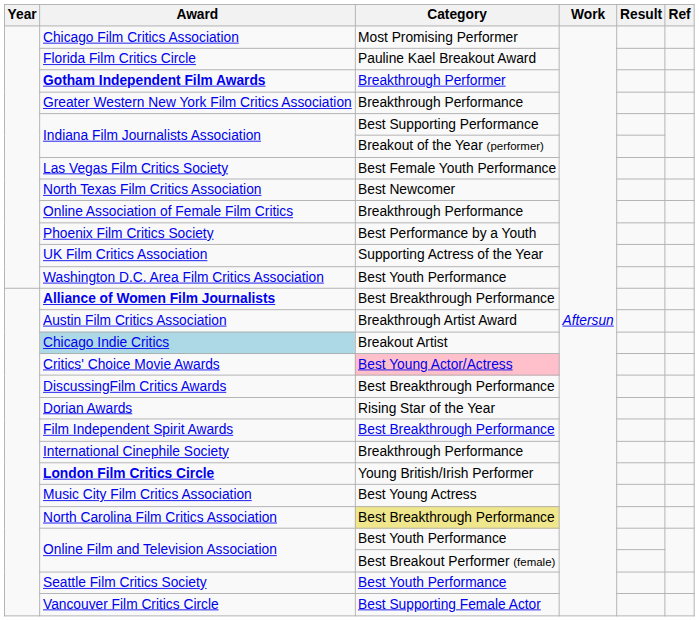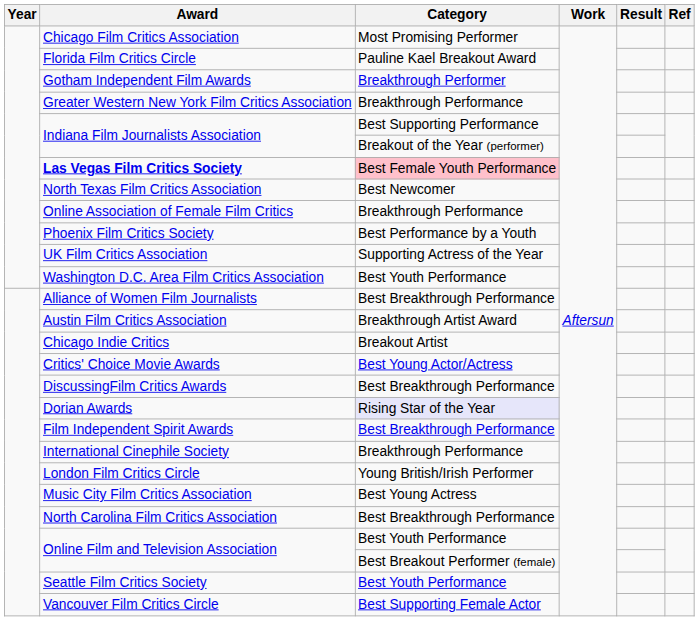(154, 80) bold -> (147, 80) normal
(136, 168) normal -> (142, 168) bold
(457, 168) no background -> (457, 168) pink background
(159, 299) bold -> (150, 299) normal
(106, 342) lightblue background -> (106, 342) no background
(435, 364) pink background -> (435, 364) no background
(427, 408) no background -> (427, 408) lavender background
(129, 473) bold -> (121, 473) normal
(456, 517) khaki background -> (456, 517) no background
